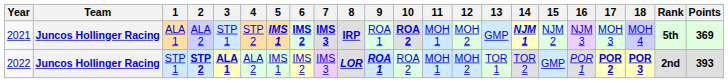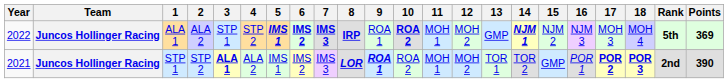(19, 35) 2021 -> (19, 35) 2022
(19, 63) 2022 -> (19, 63) 2021
(201, 63) bold -> (201, 63) normal
(705, 63) 393 -> (705, 63) 390
